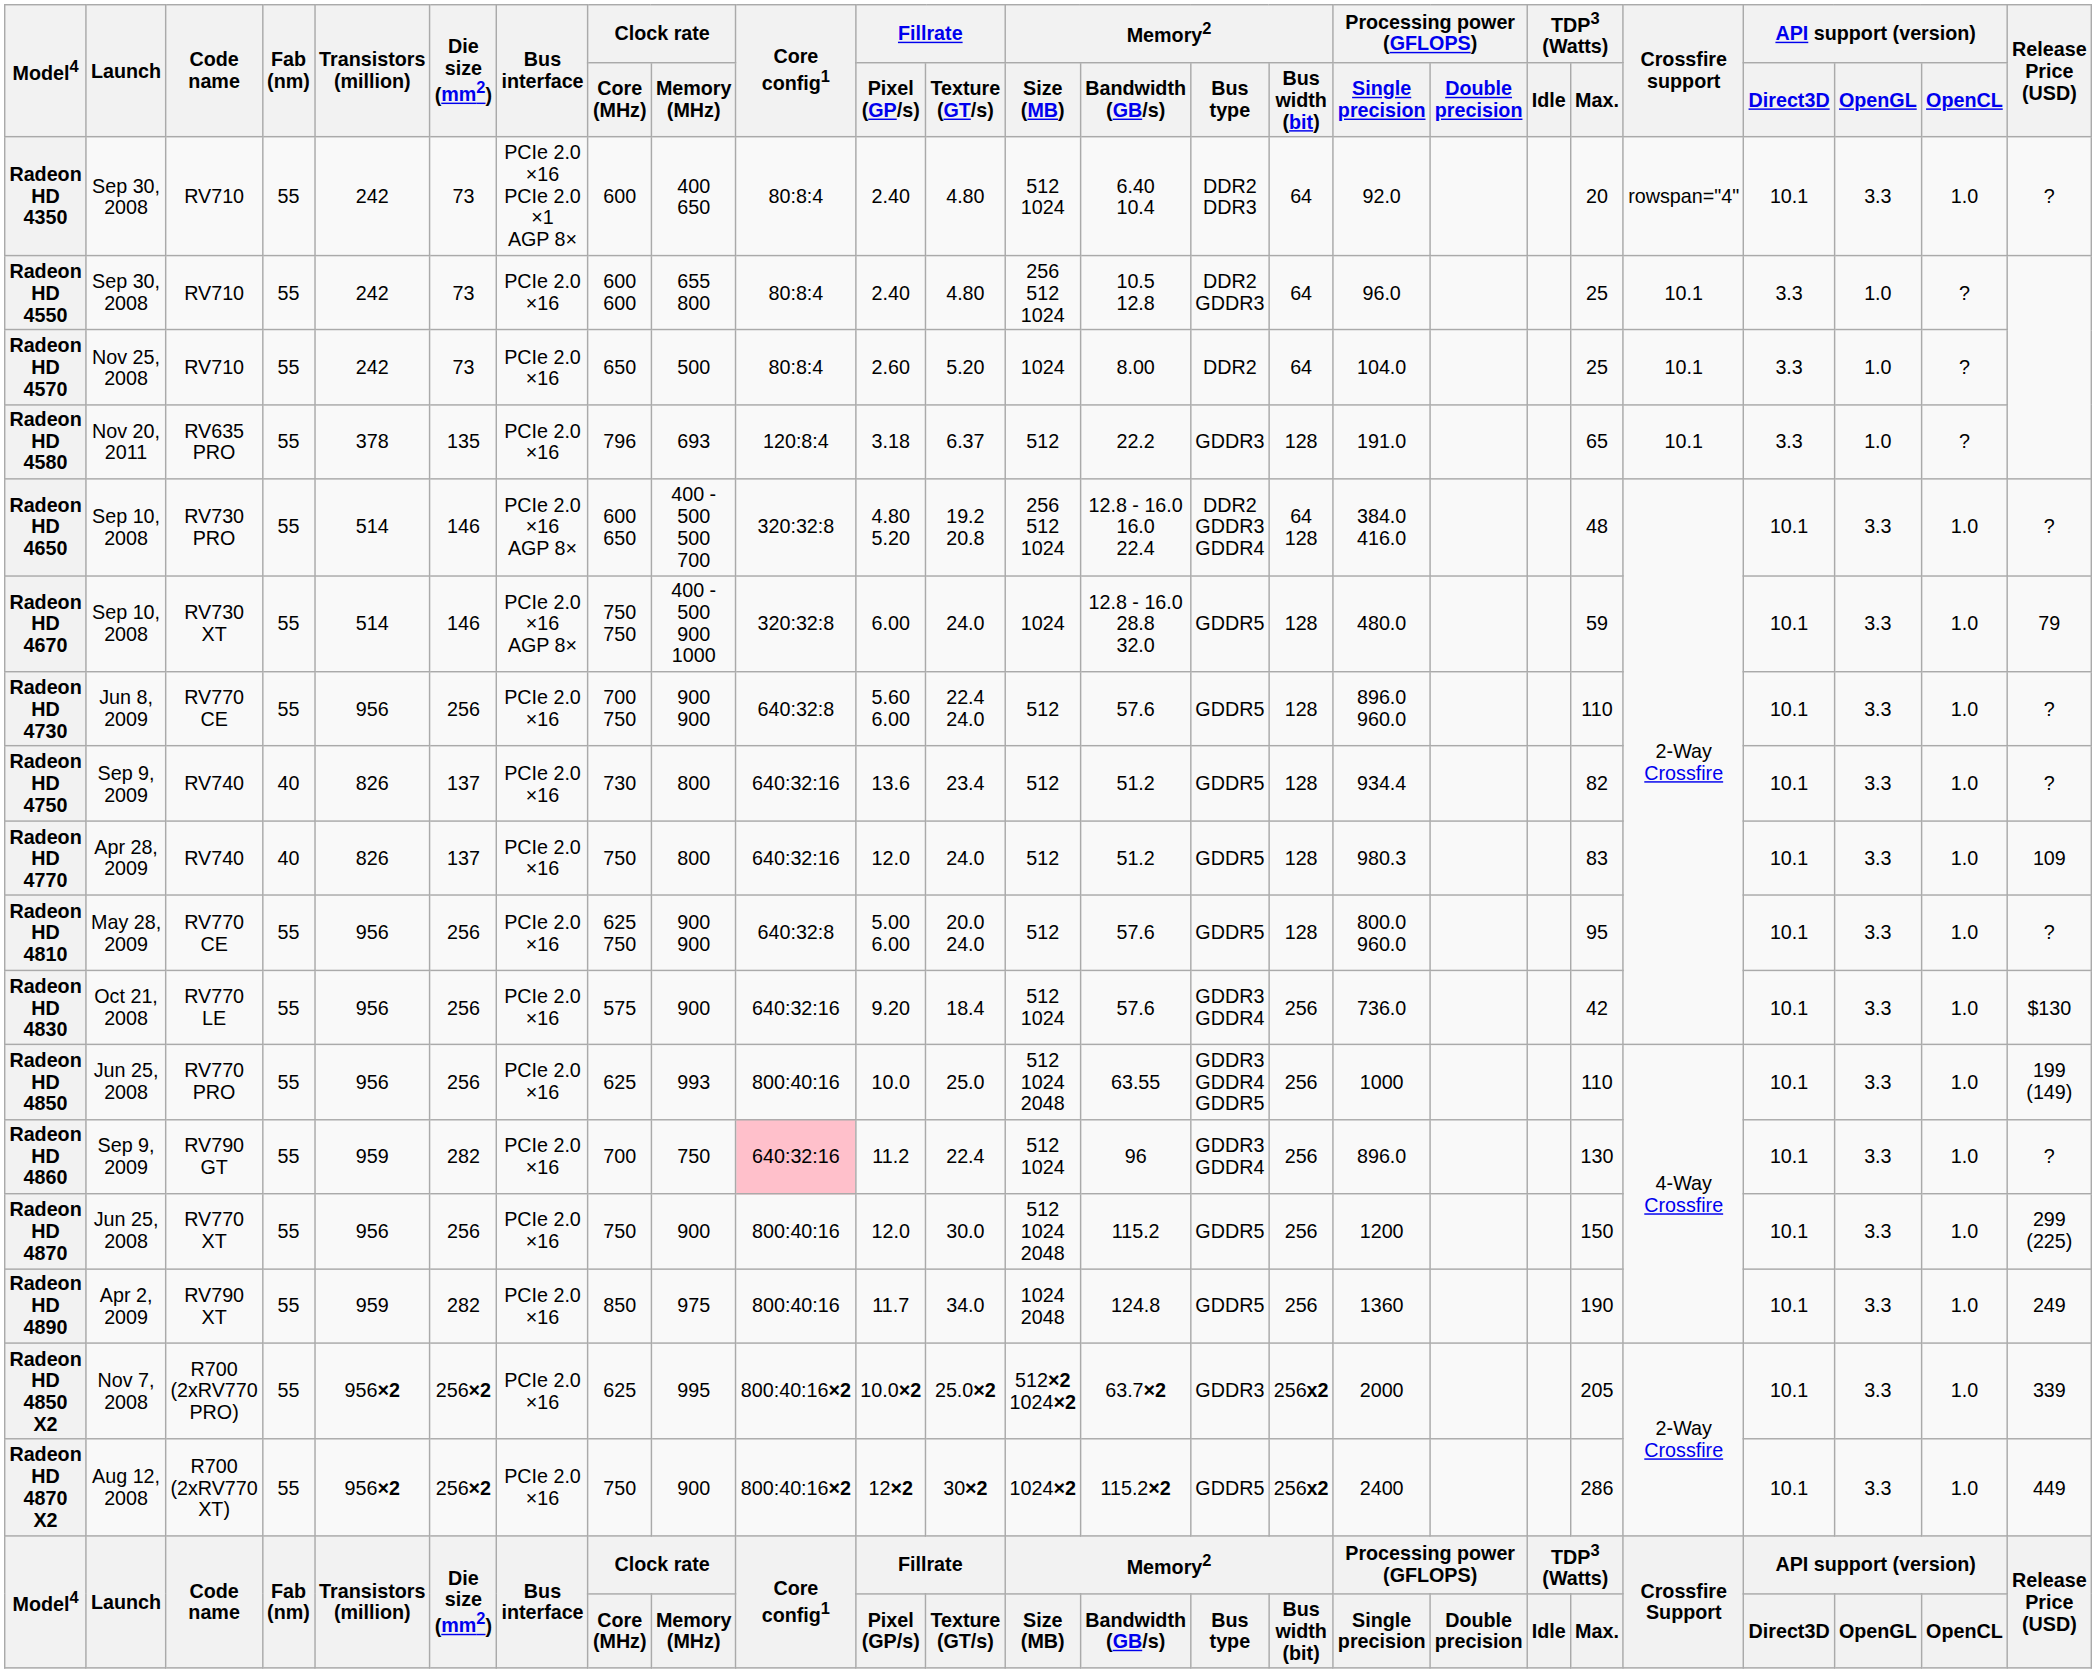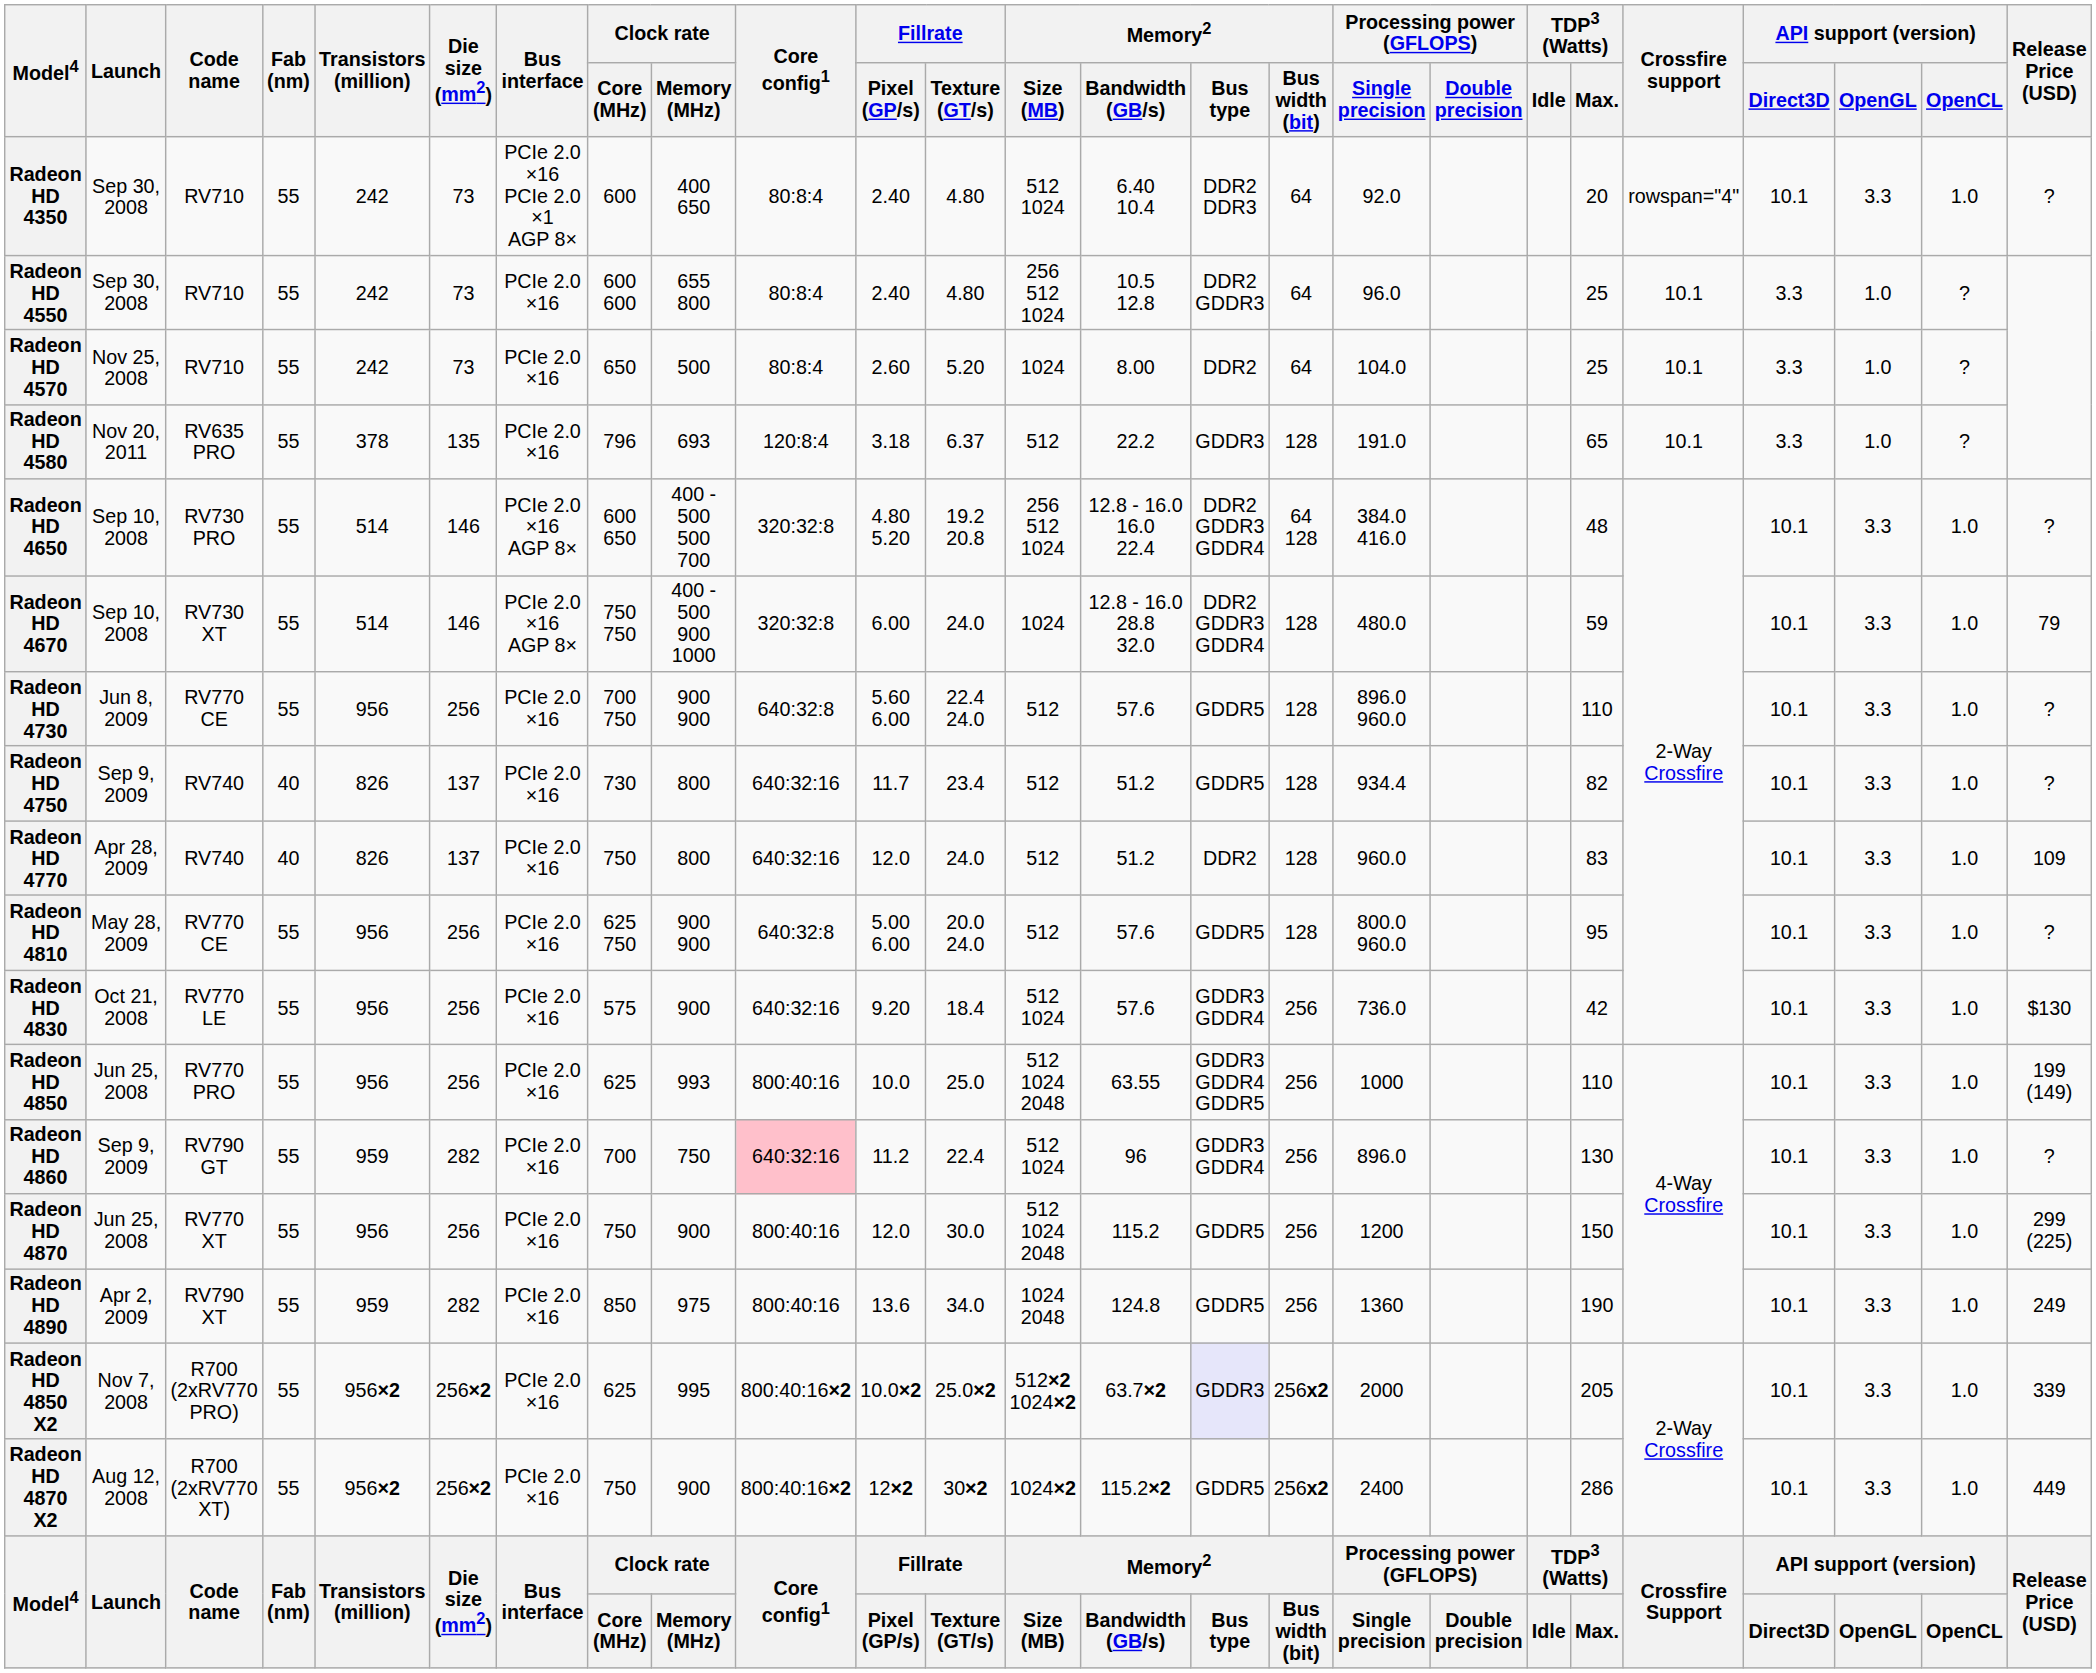(1230, 623) GDDR5 -> (1230, 623) DDR2 GDDR3 GDDR4
(891, 783) 13.6 -> (891, 783) 11.7
(1230, 858) GDDR5 -> (1230, 858) DDR2
(1382, 858) 980.3 -> (1382, 858) 960.0
(891, 1305) 11.7 -> (891, 1305) 13.6
(1230, 1391) no background -> (1230, 1391) lavender background
